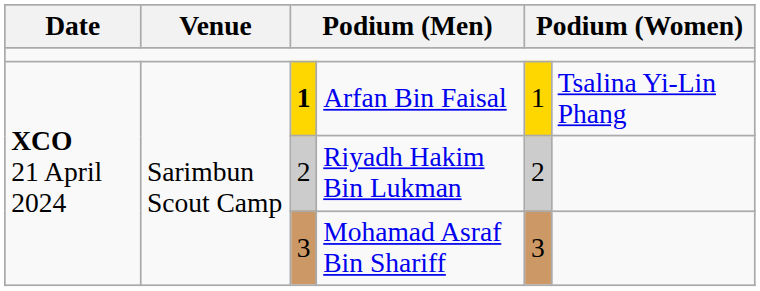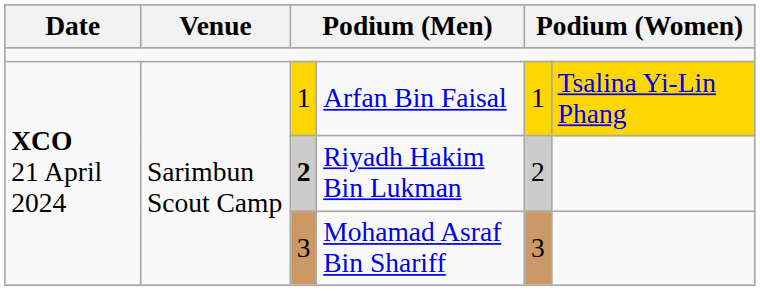(304, 98) bold -> (304, 98) normal
(637, 98) no background -> (637, 98) gold background
(304, 172) normal -> (304, 172) bold
